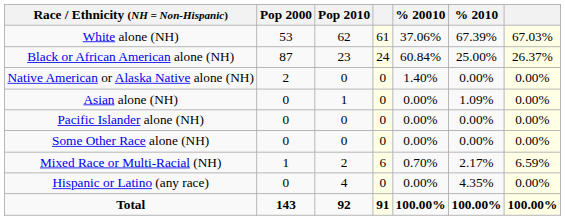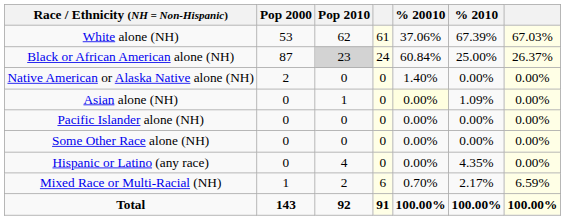(344, 57) no background -> (344, 57) lightgrey background
(421, 99) no background -> (421, 99) lightyellow background
rows swapped: (131, 162) <-> (131, 183)
